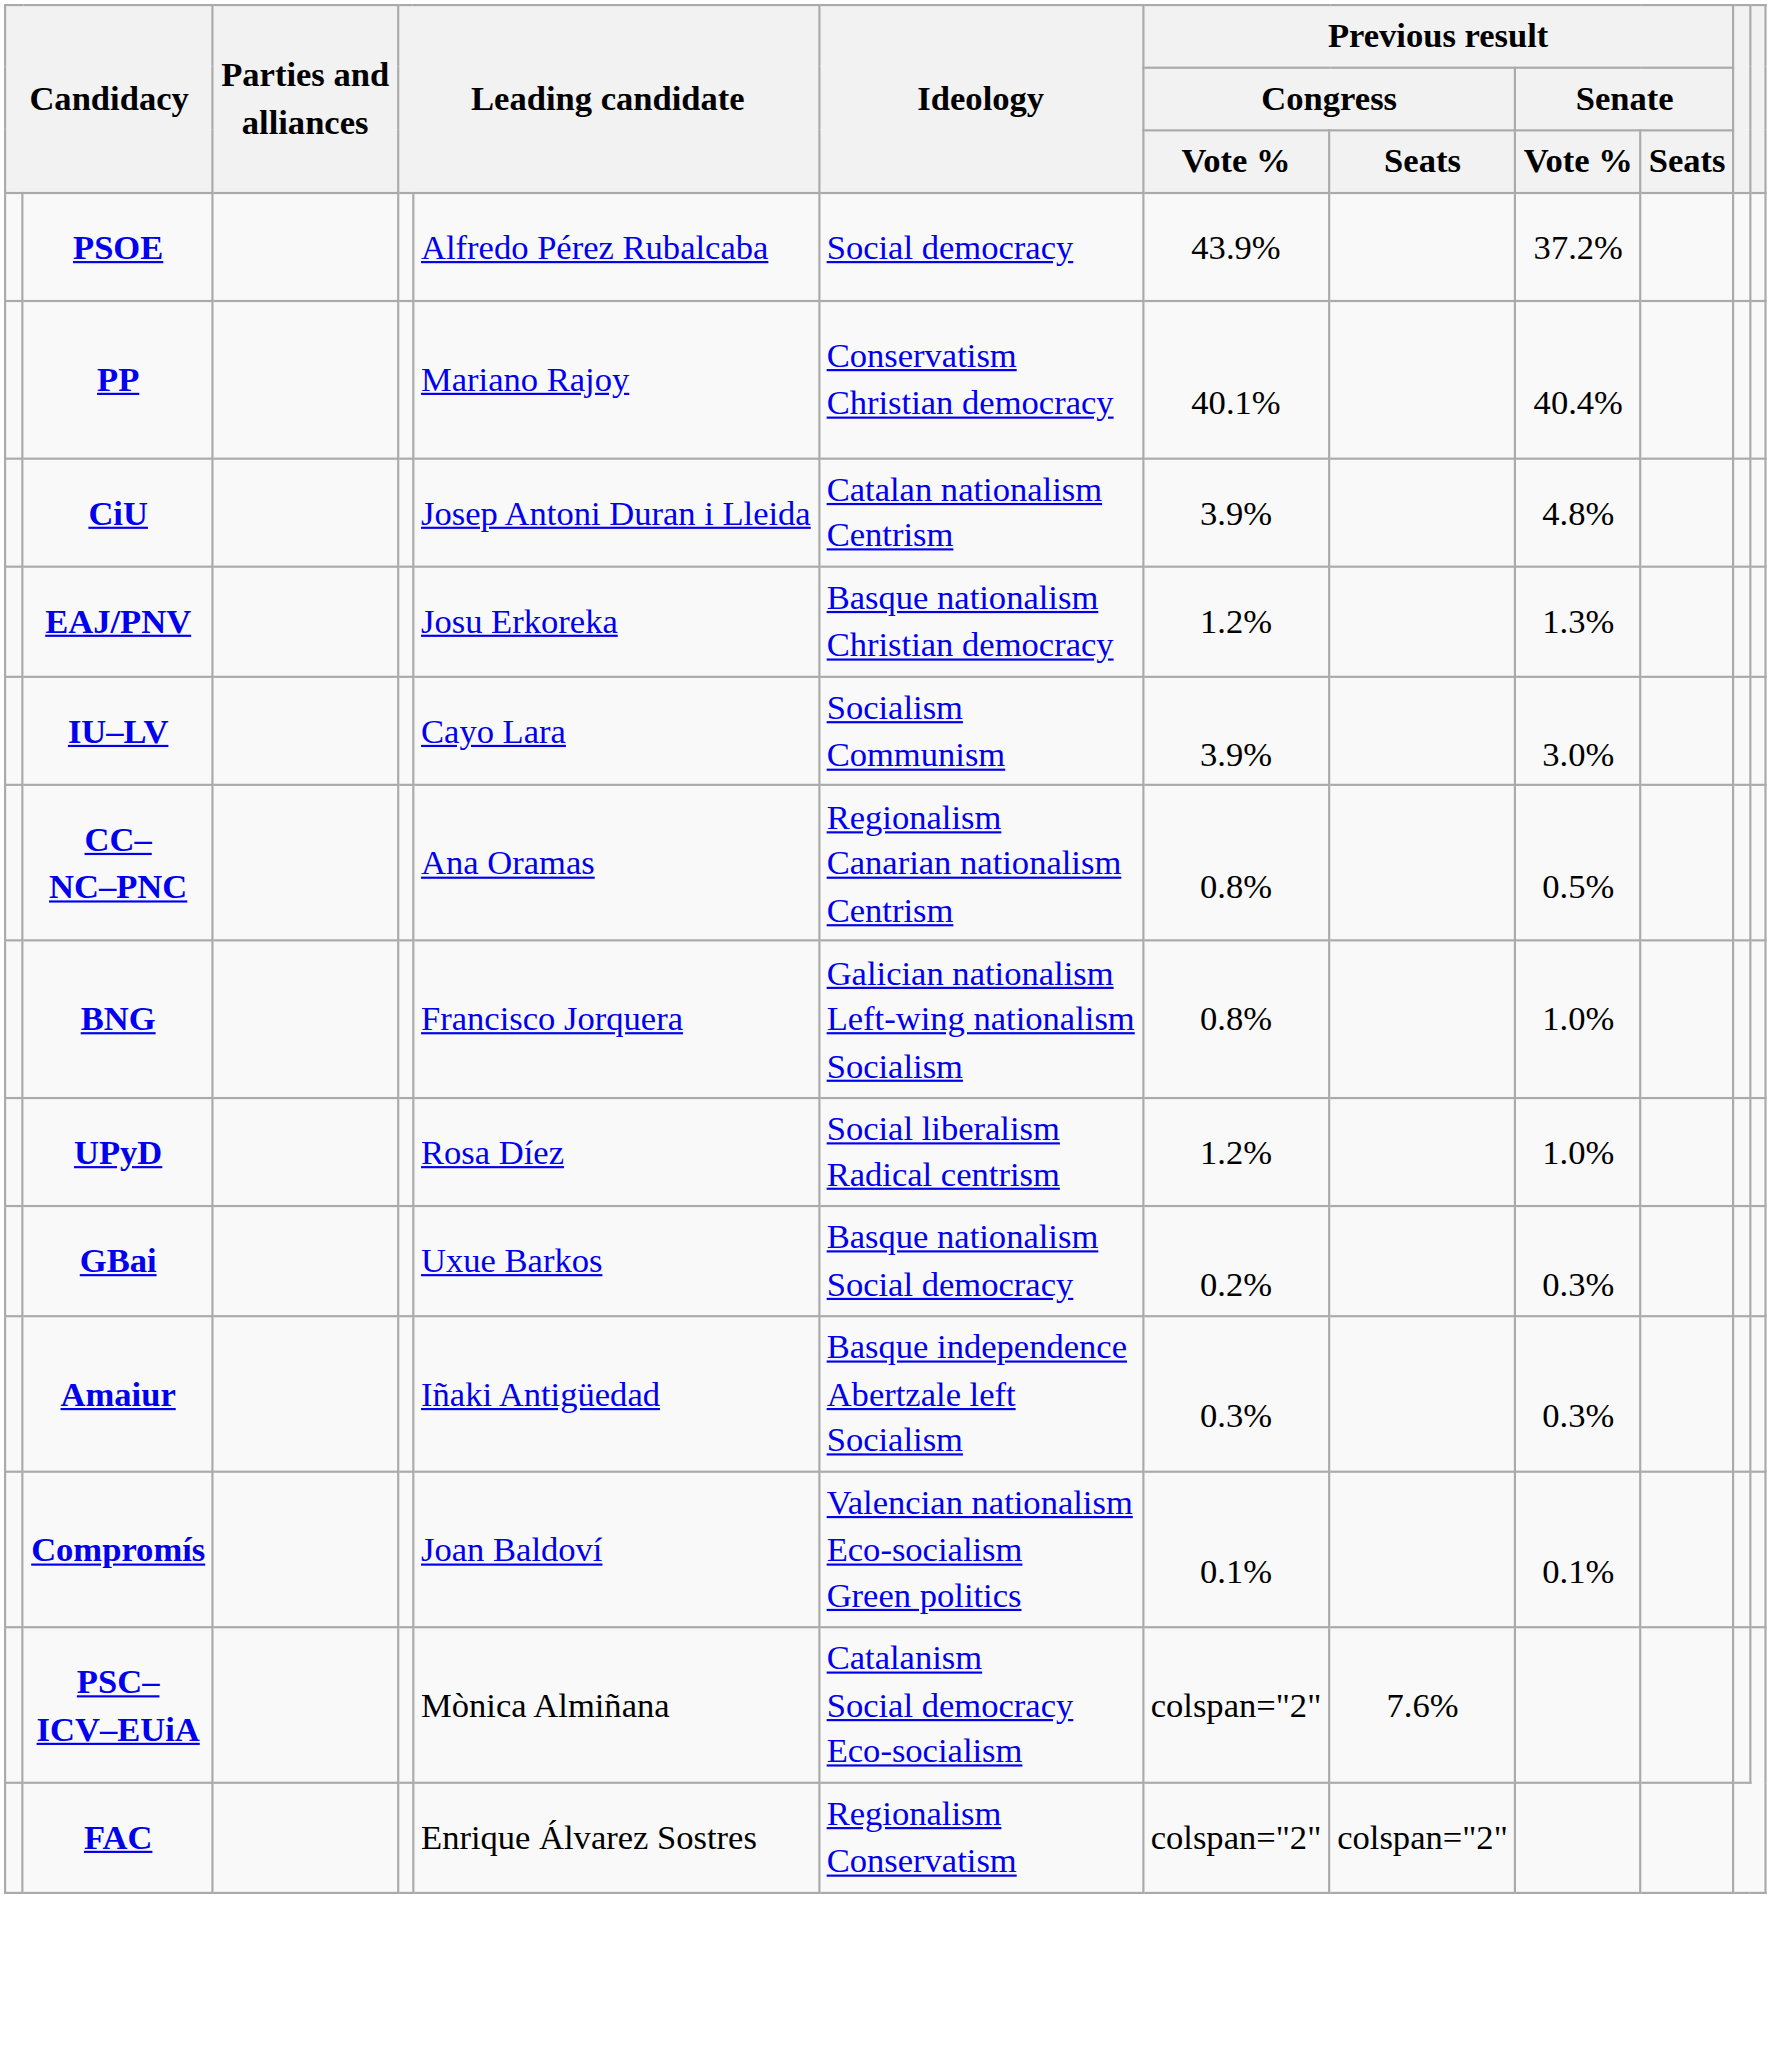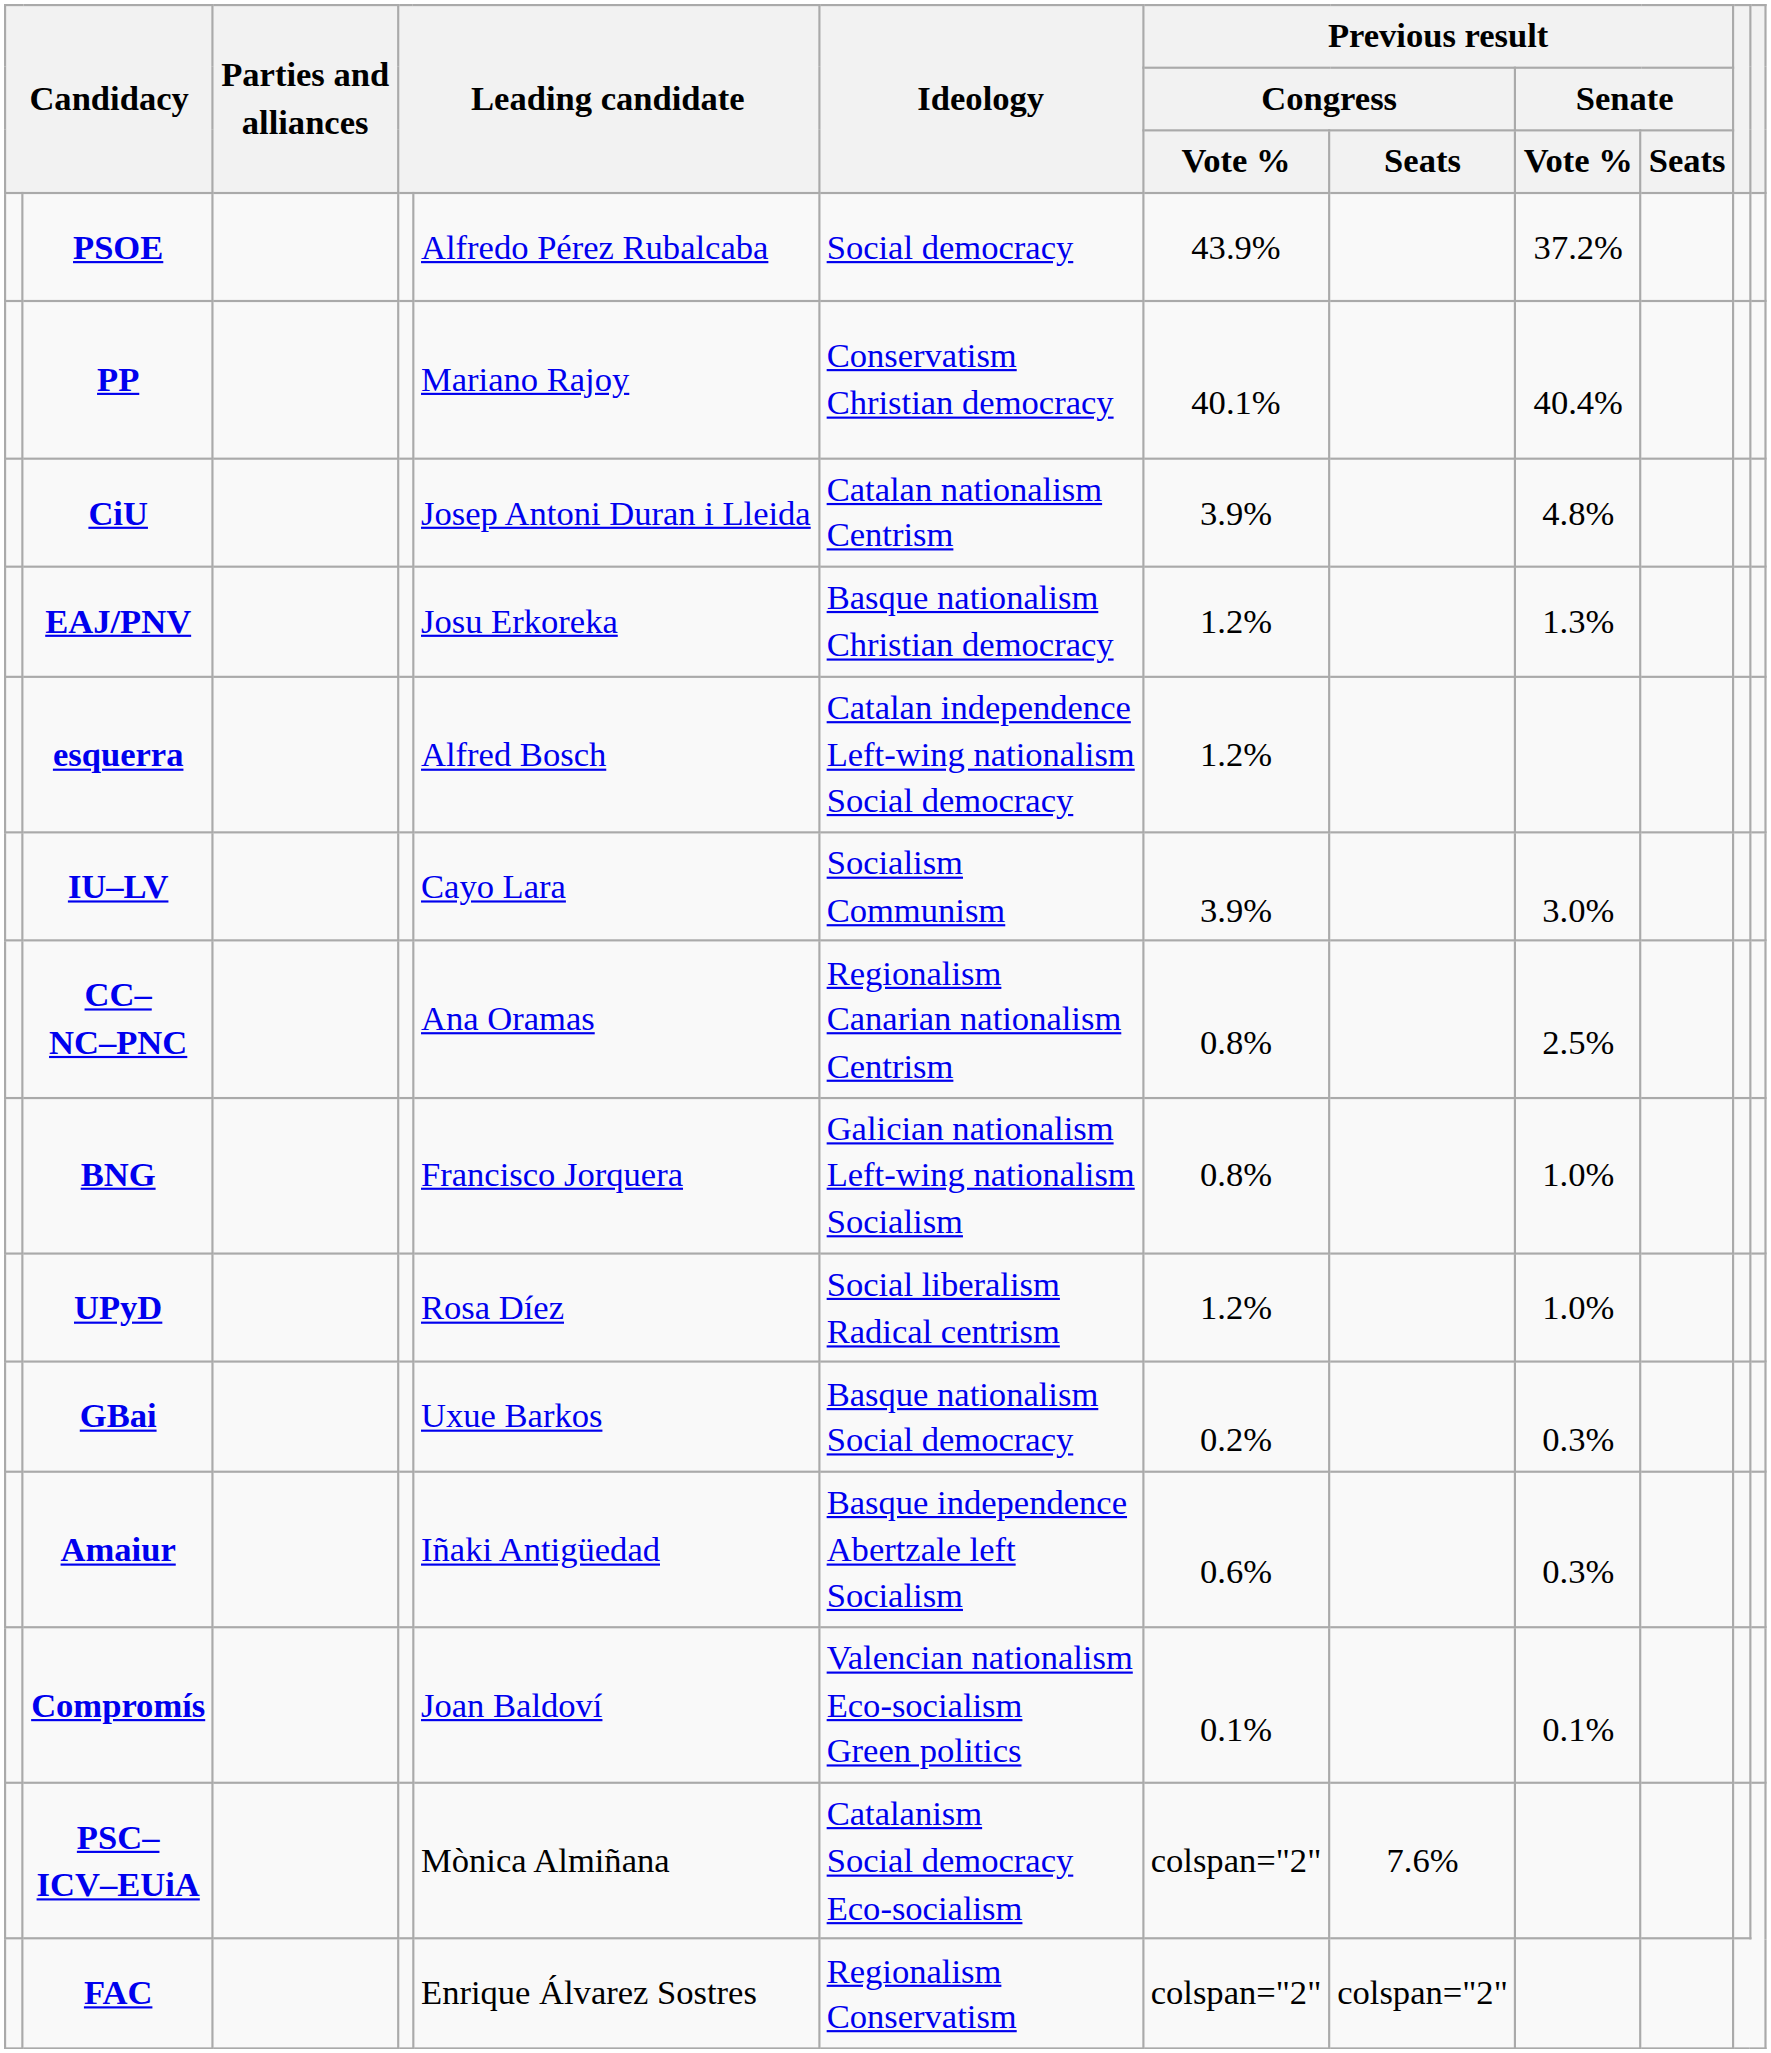+ row: (118, 754)
(1578, 886) 0.5% -> (1578, 1042) 2.5%
(1236, 1416) 0.3% -> (1236, 1572) 0.6%
